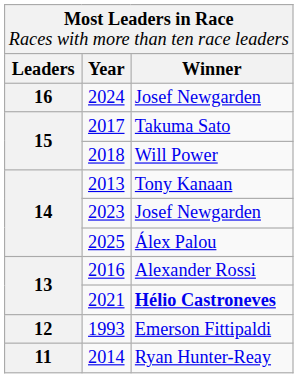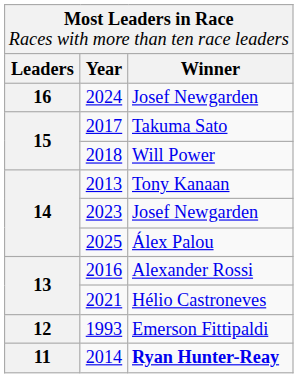(205, 299) bold -> (199, 299) normal
(203, 357) normal -> (206, 357) bold
